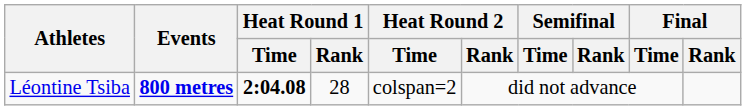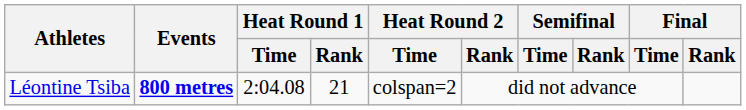(274, 88) bold -> (274, 88) normal
(339, 88) 28 -> (339, 88) 21
